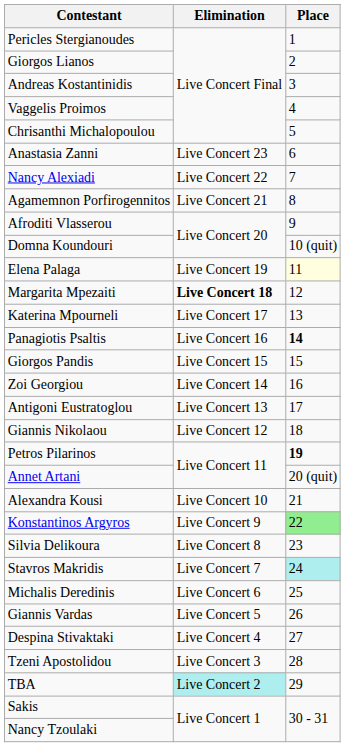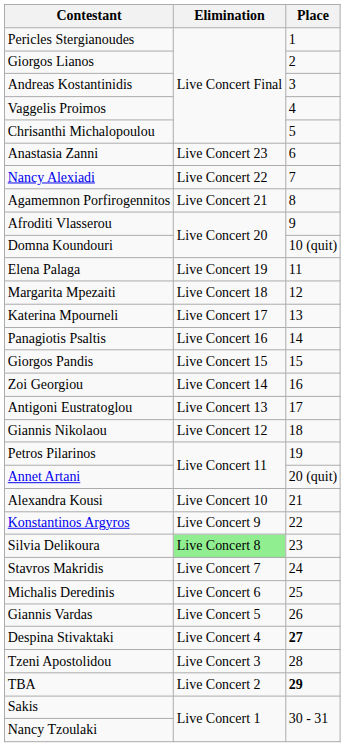(295, 269) lightyellow background -> (295, 269) no background
(224, 292) bold -> (222, 292) normal
(296, 338) bold -> (296, 338) normal
(296, 454) bold -> (296, 454) normal
(296, 523) lightgreen background -> (296, 523) no background
(219, 546) no background -> (219, 546) lightgreen background
(296, 569) paleturquoise background -> (296, 569) no background
(296, 638) normal -> (296, 638) bold
(219, 684) paleturquoise background -> (219, 684) no background
(296, 684) normal -> (296, 684) bold
